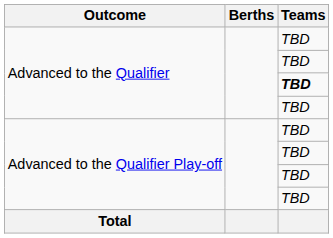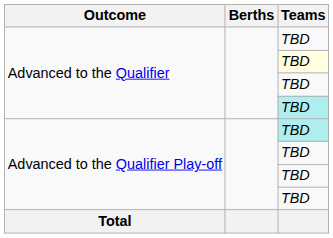(295, 61) no background -> (295, 61) lightyellow background
(296, 84) bold -> (295, 84) normal
(295, 107) no background -> (295, 107) paleturquoise background
(295, 130) no background -> (295, 130) paleturquoise background
